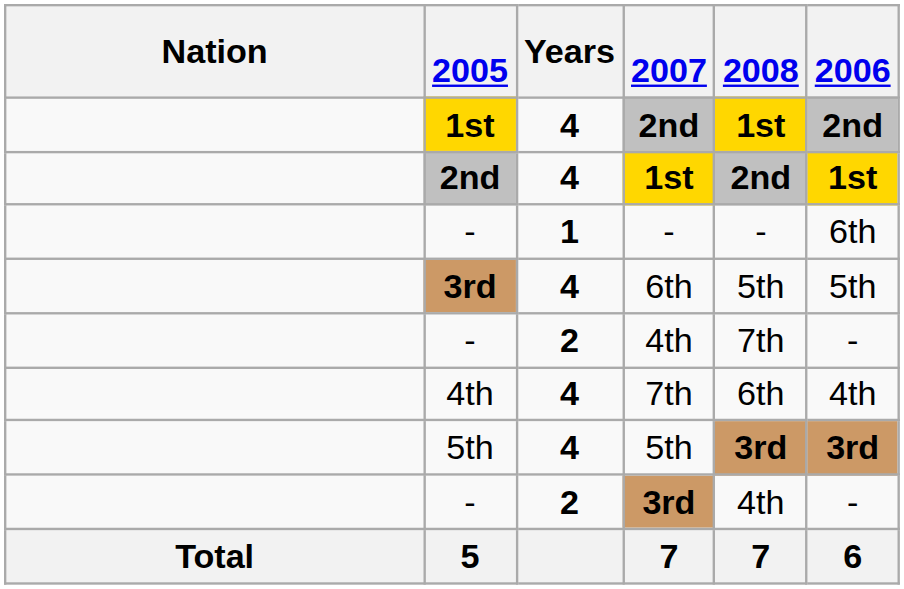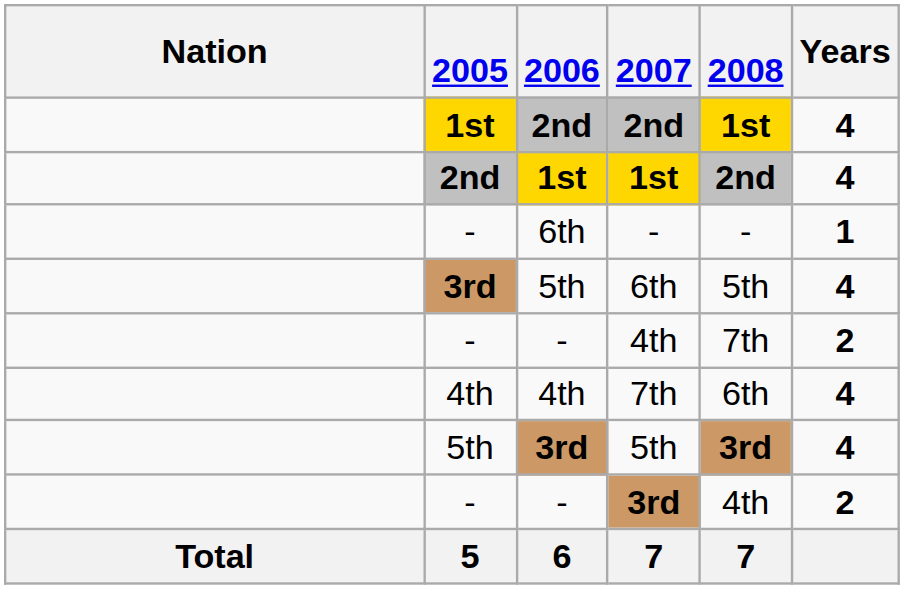columns swapped: (853, 70) <-> (569, 51)
